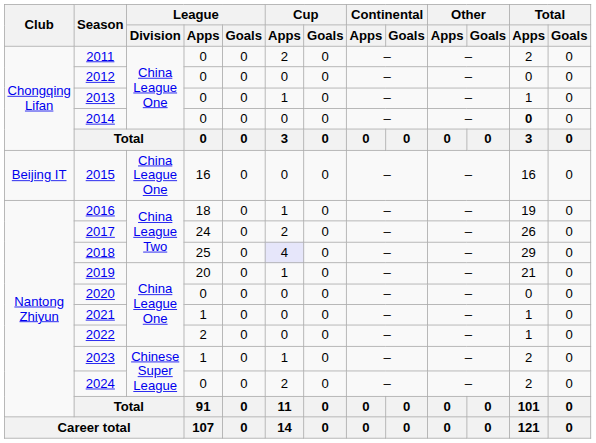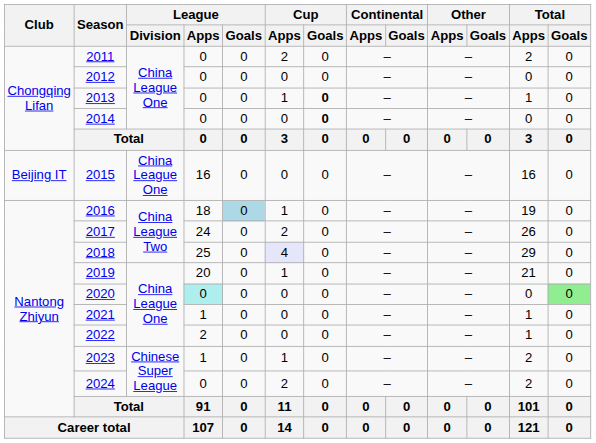(325, 98) normal -> (325, 98) bold
(325, 118) normal -> (325, 118) bold
(529, 118) bold -> (529, 118) normal
(244, 210) no background -> (244, 210) lightblue background
(203, 294) no background -> (203, 294) paleturquoise background
(569, 294) no background -> (569, 294) lightgreen background
